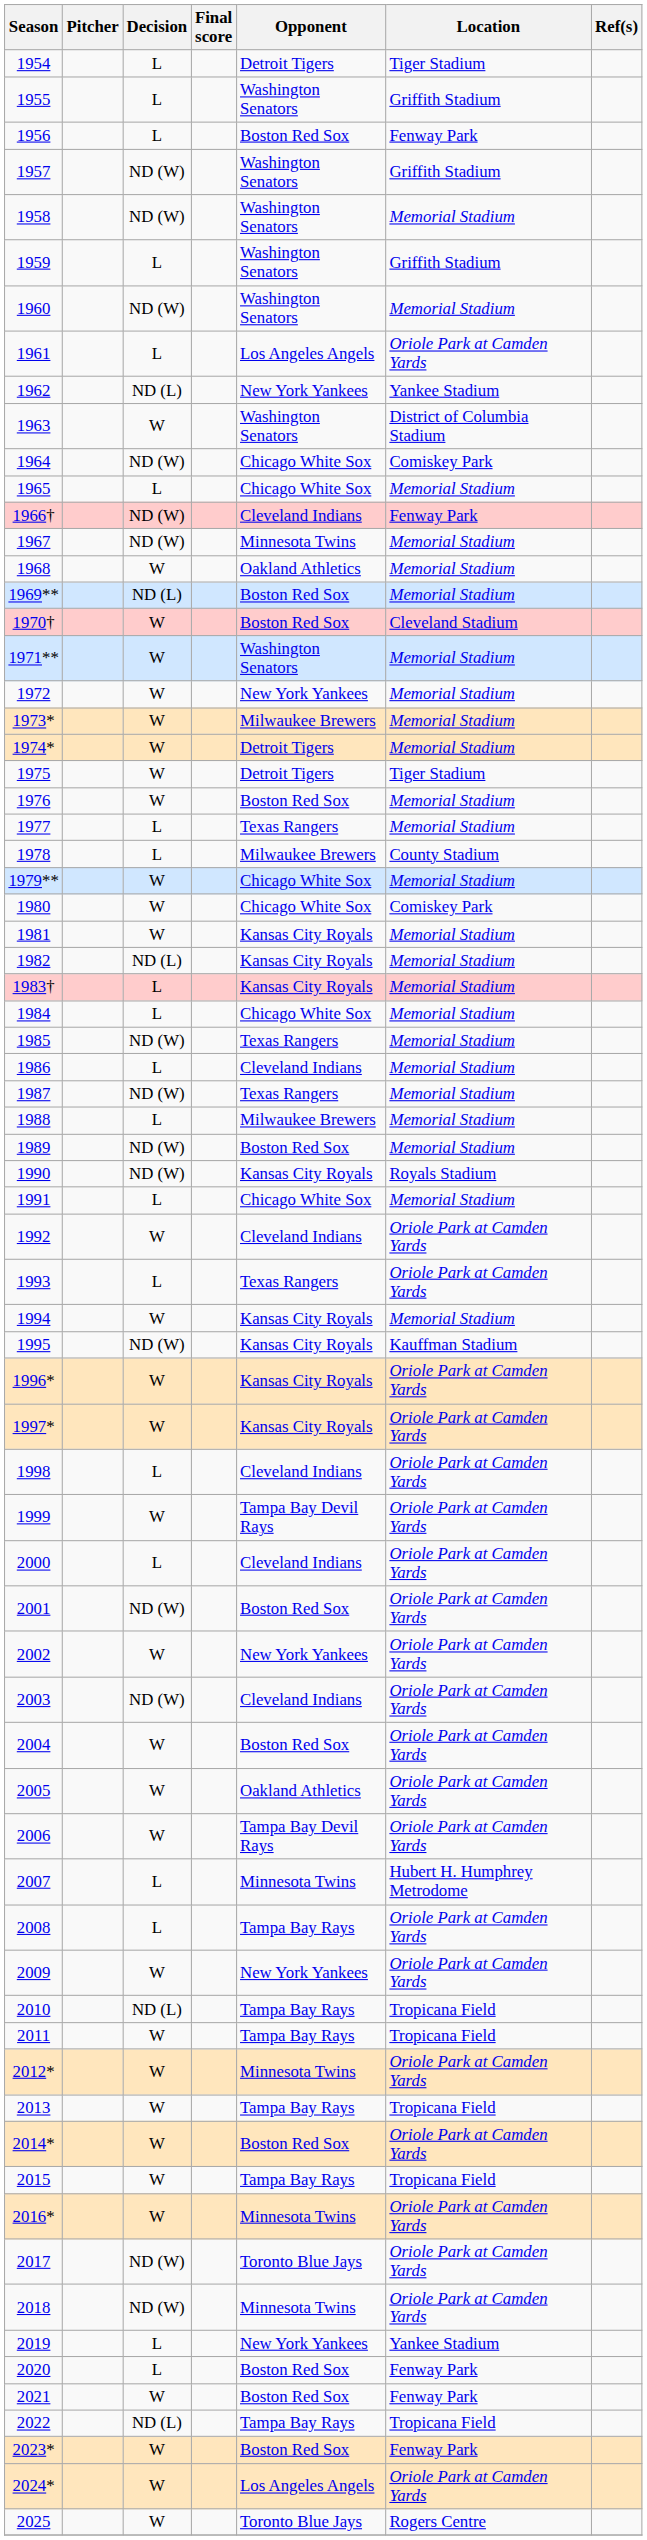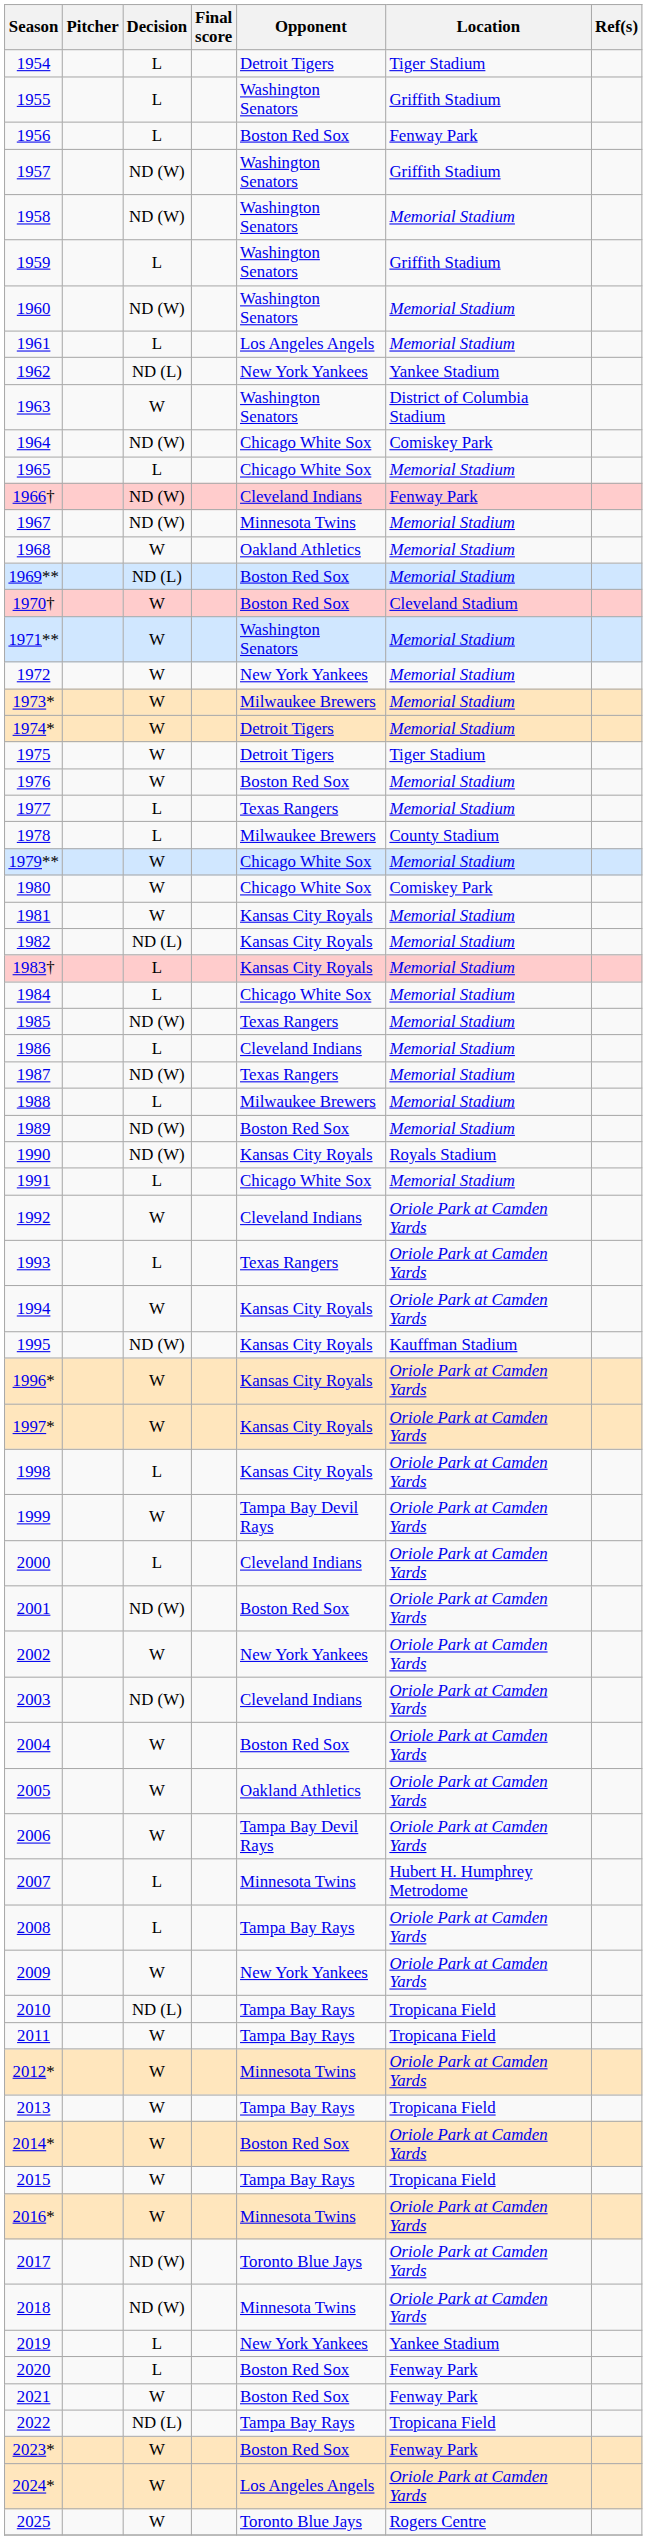(468, 353) Oriole Park at Camden Yards -> (452, 344) Memorial Stadium
(452, 1318) Memorial Stadium -> (468, 1308) Oriole Park at Camden Yards
(301, 1471) Cleveland Indians -> (306, 1471) Kansas City Royals
